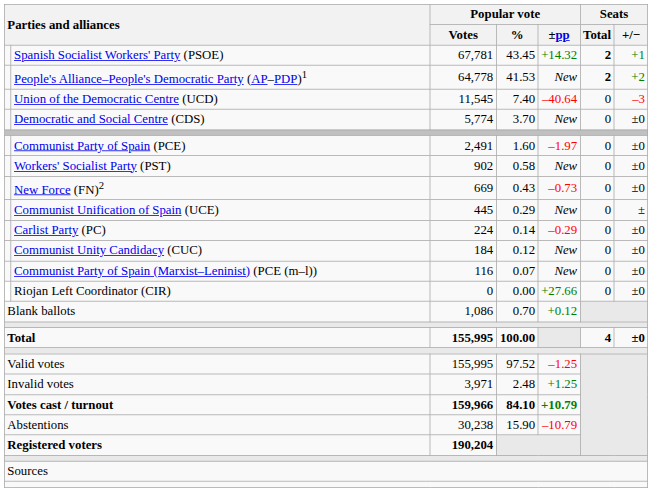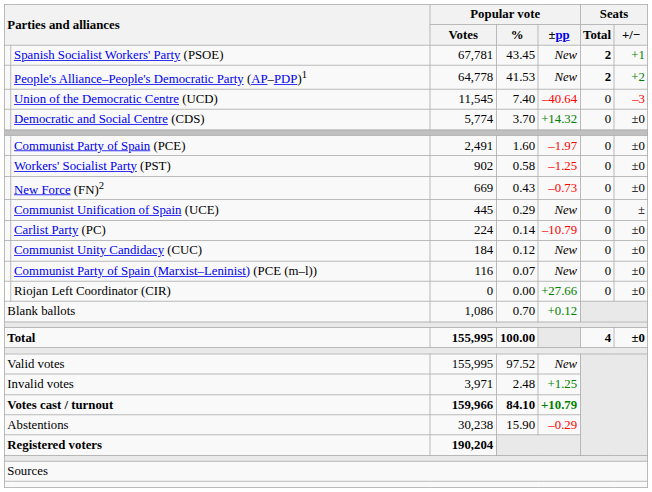(559, 55) +14.32 -> (566, 55) New
(566, 119) New -> (559, 119) +14.32
(566, 166) New -> (563, 166) –1.25
(563, 230) –0.29 -> (560, 230) –10.79
(563, 364) –1.25 -> (566, 364) New
(560, 424) –10.79 -> (563, 424) –0.29
